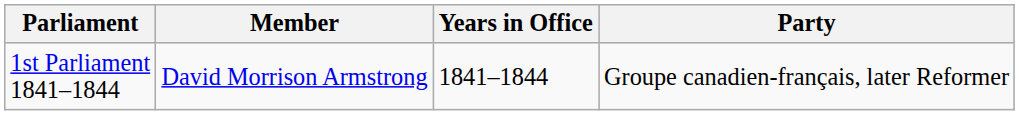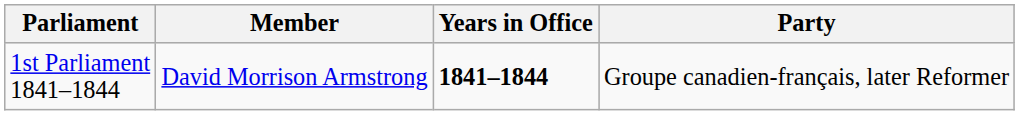(493, 76) normal -> (493, 76) bold
